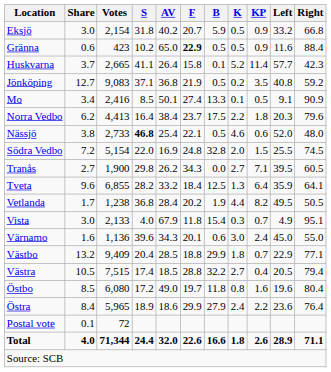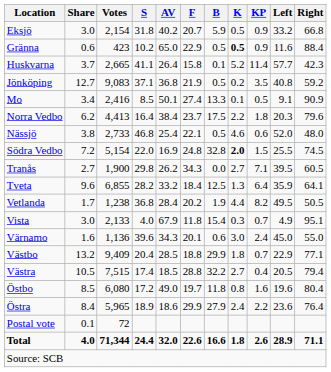(192, 47) bold -> (192, 47) normal
(238, 47) normal -> (238, 47) bold
(144, 133) bold -> (144, 133) normal
(238, 151) normal -> (238, 151) bold
